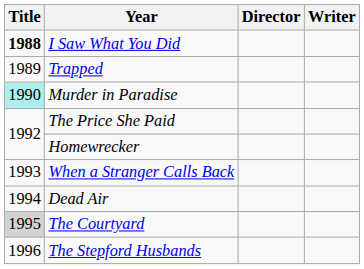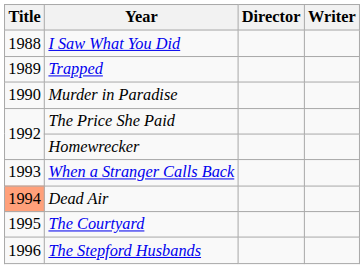(25, 43) bold -> (25, 43) normal
(25, 95) paleturquoise background -> (25, 95) no background
(25, 198) no background -> (25, 198) lightsalmon background
(25, 224) lightgrey background -> (25, 224) no background
